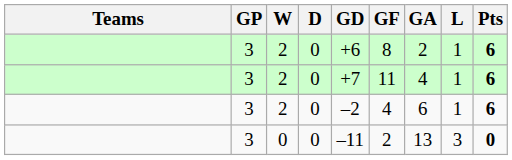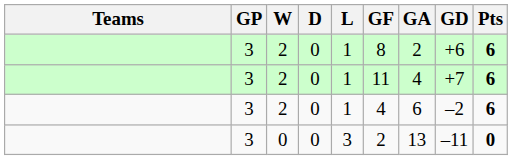columns swapped: (457, 19) <-> (350, 19)
